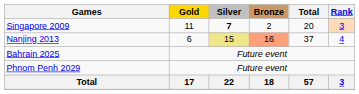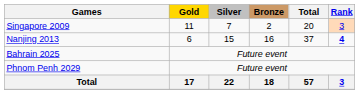(229, 26) bold -> (229, 26) normal
(229, 40) khaki background -> (229, 40) no background
(269, 40) lightsalmon background -> (269, 40) no background
(342, 40) normal -> (342, 40) bold
